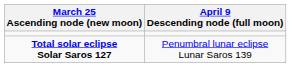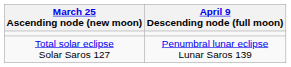(74, 49) bold -> (74, 49) normal
